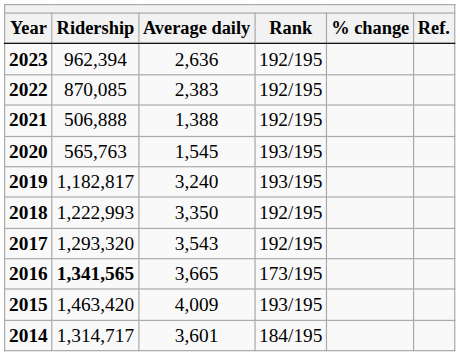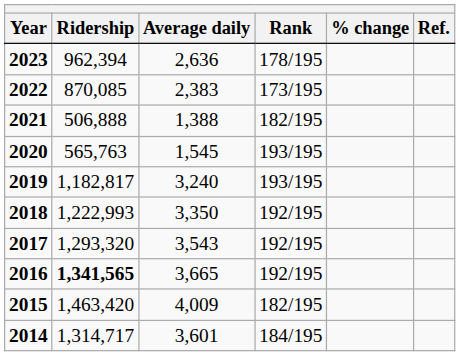(291, 59) 192/195 -> (291, 59) 178/195
(291, 89) 192/195 -> (291, 89) 173/195
(291, 120) 192/195 -> (291, 120) 182/195
(291, 274) 173/195 -> (291, 274) 192/195
(291, 304) 193/195 -> (291, 304) 182/195
